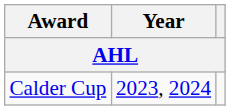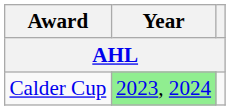(164, 88) no background -> (164, 88) lightgreen background
